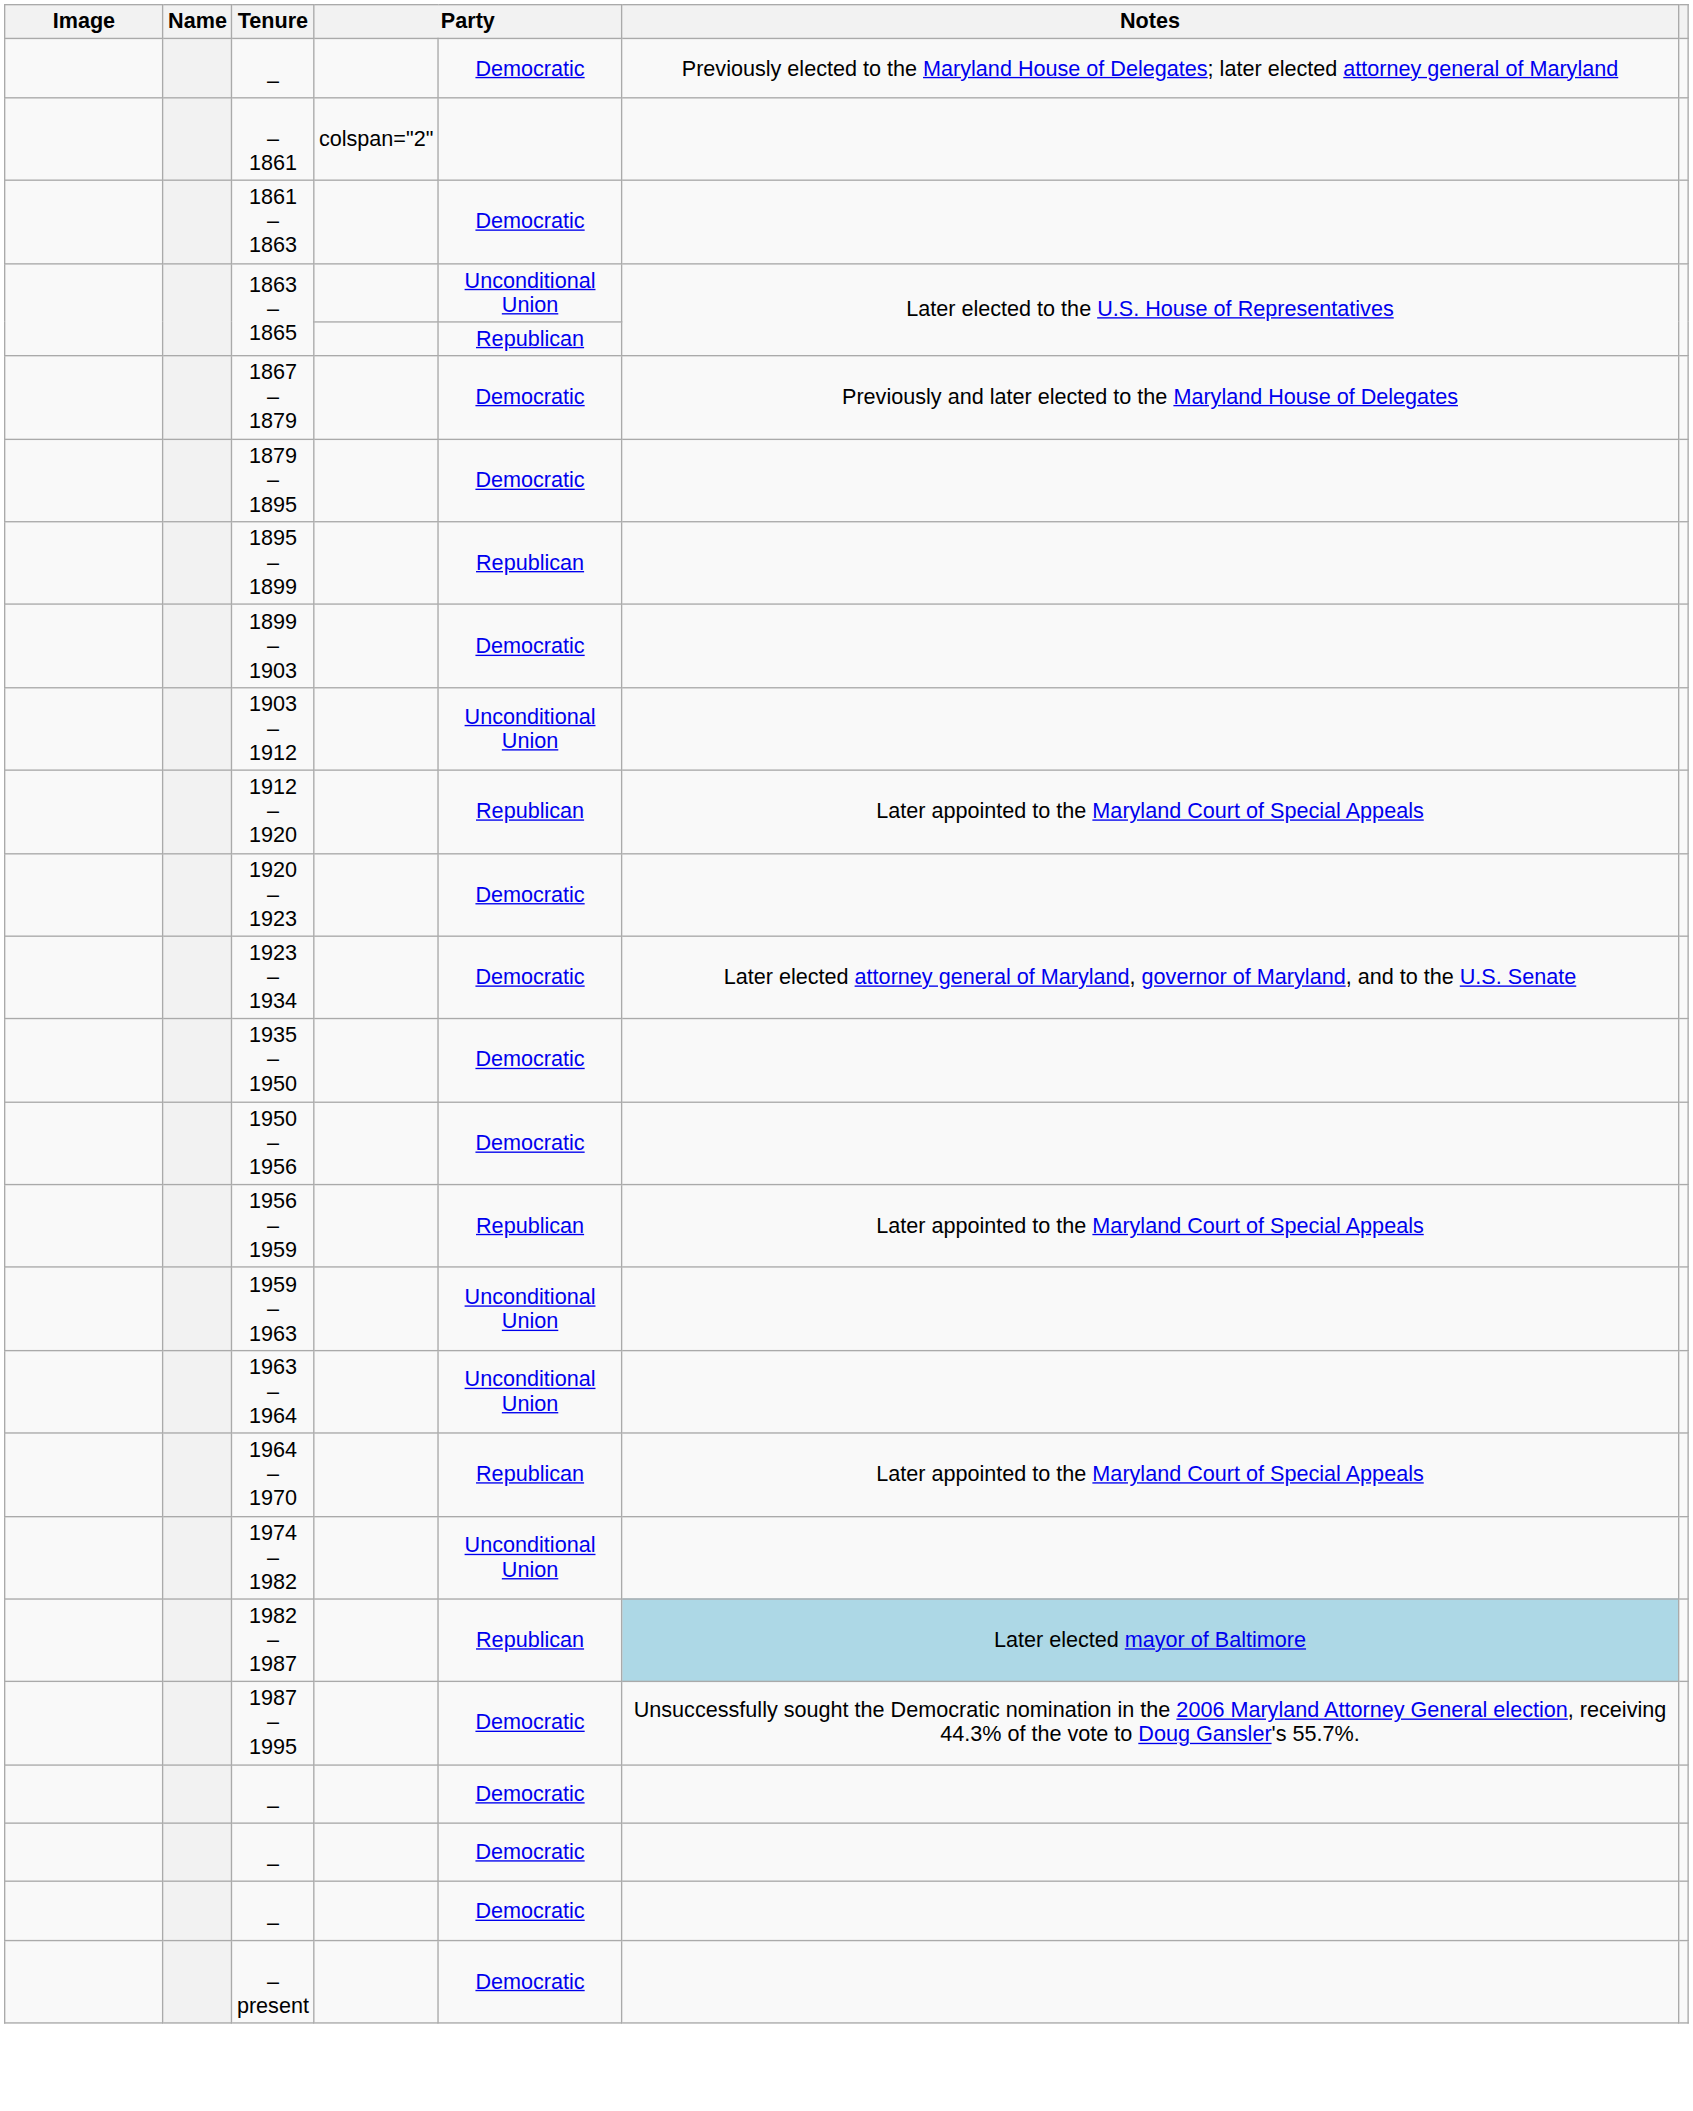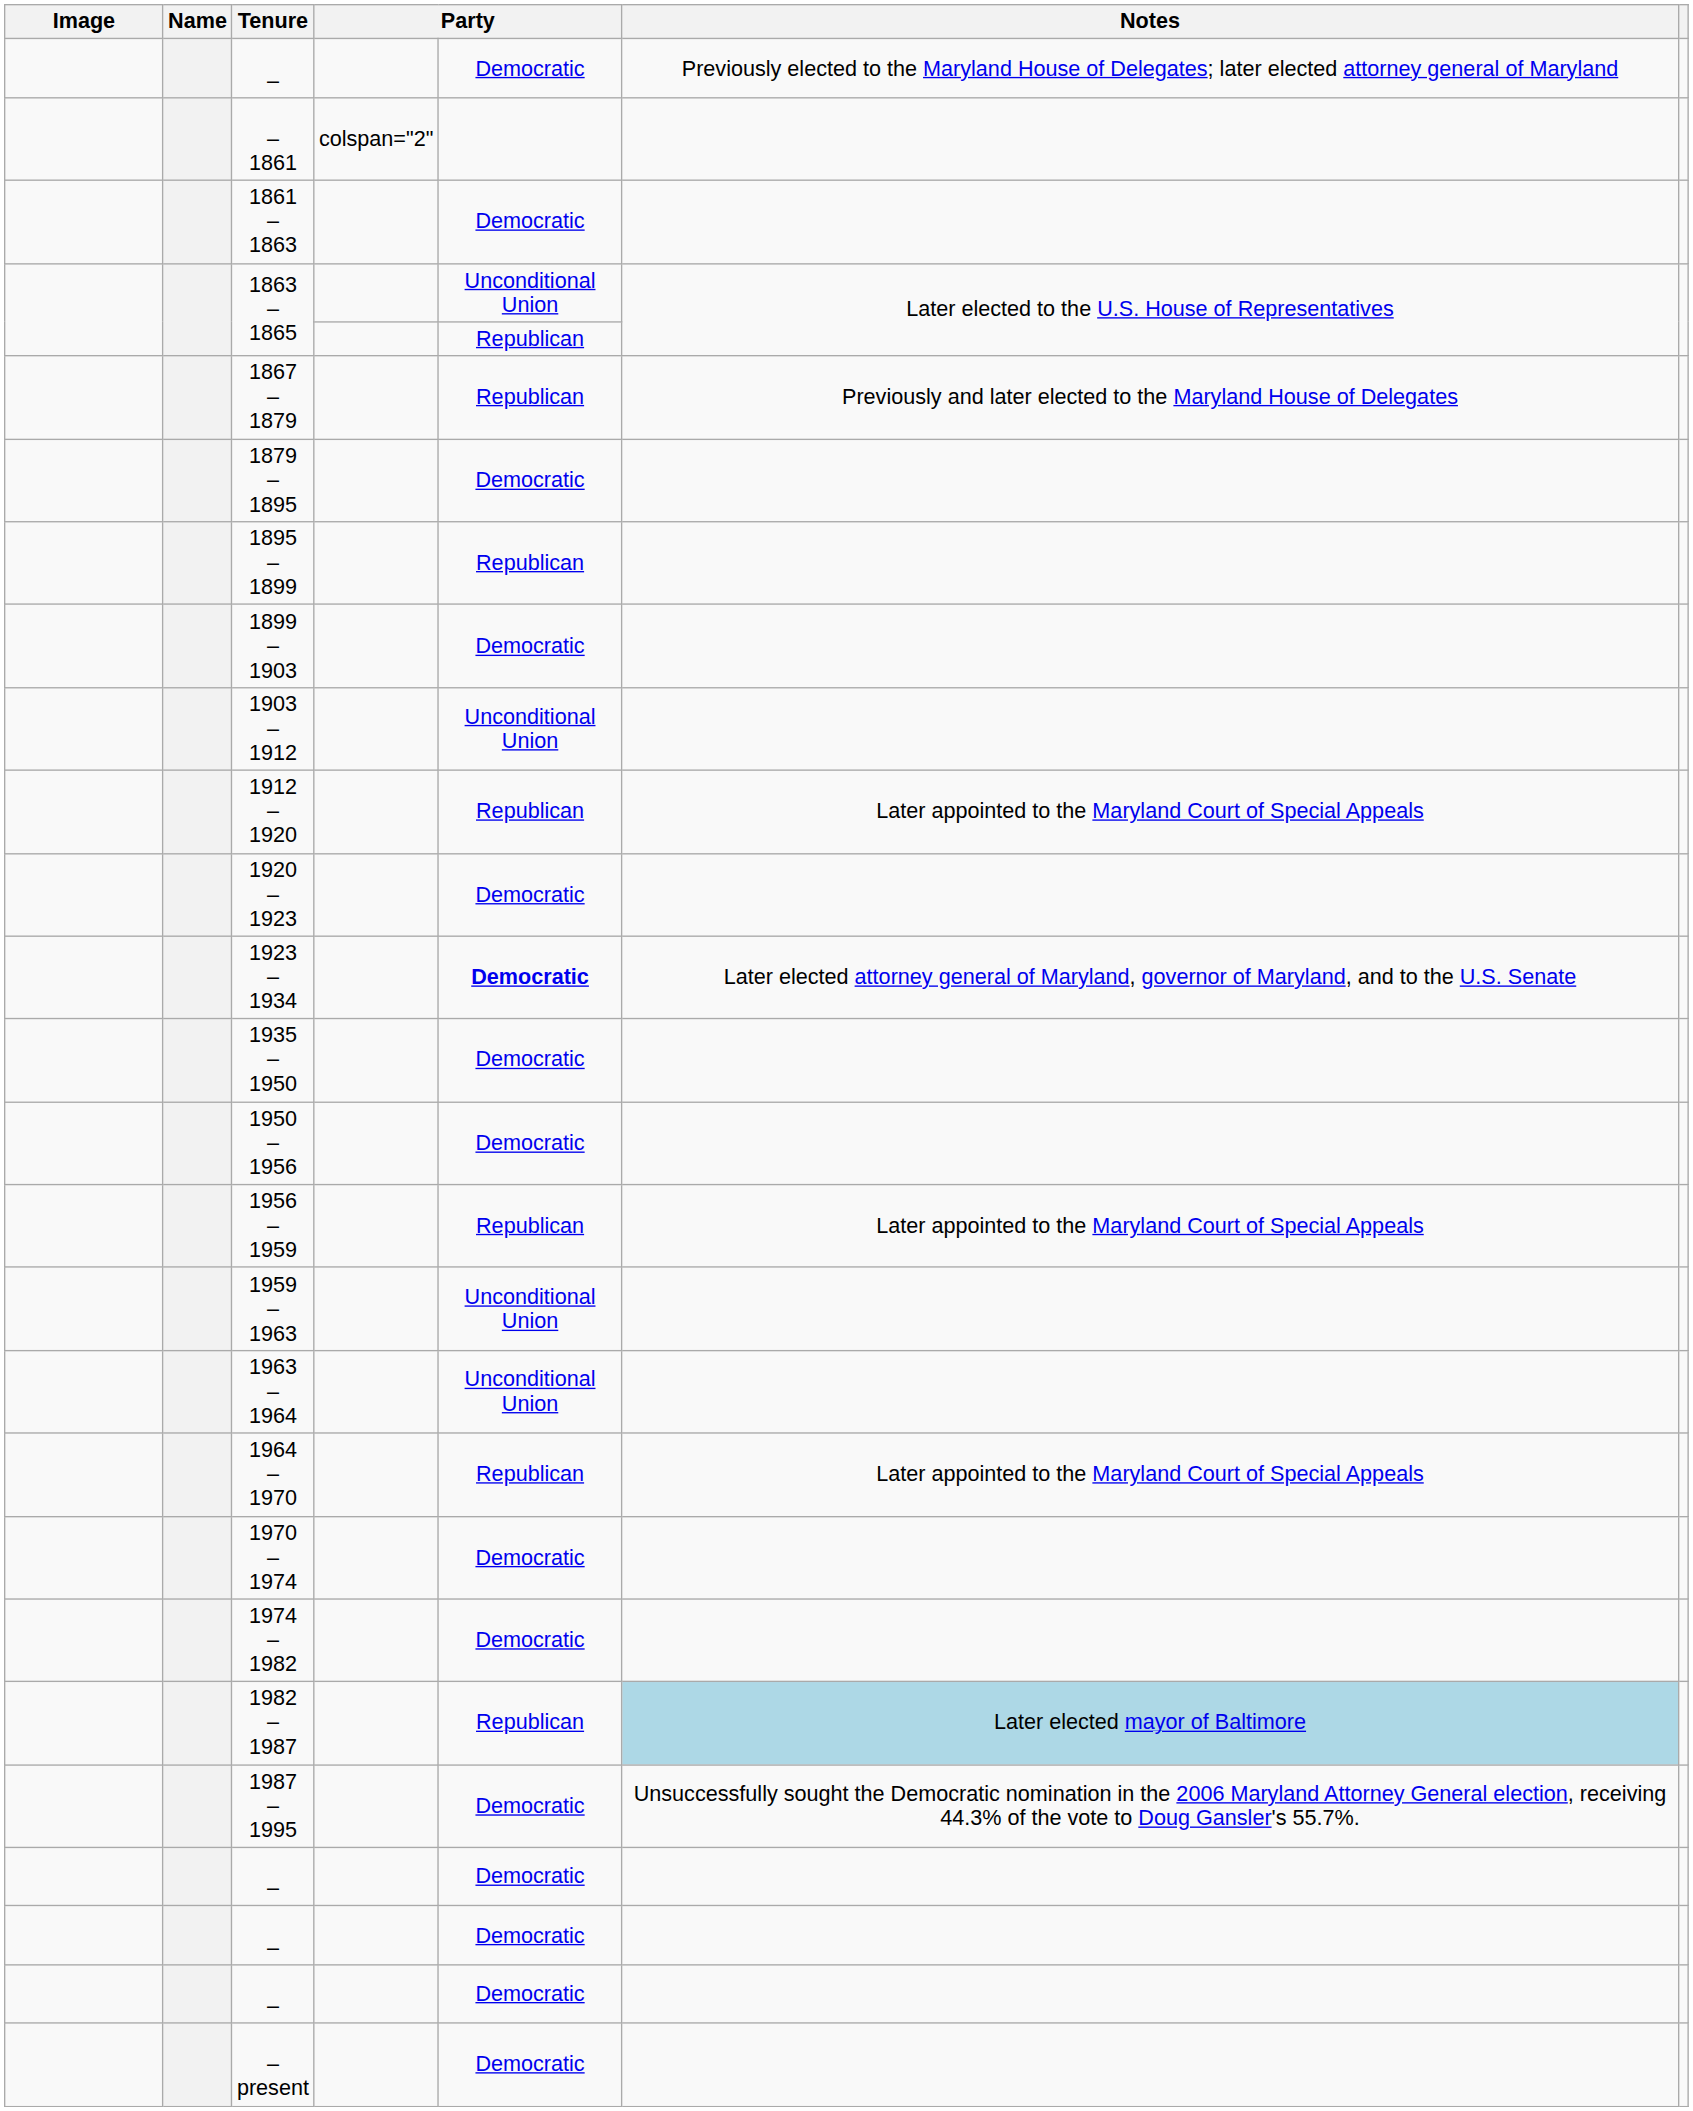(530, 397) Democratic -> (530, 397) Republican
(530, 977) normal -> (530, 977) bold
+ row: (273, 1557)
(530, 1557) Unconditional Union -> (530, 1640) Democratic
